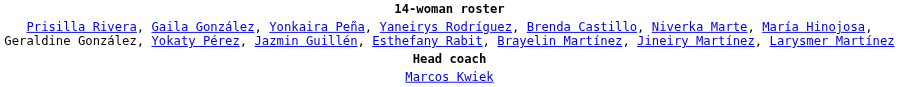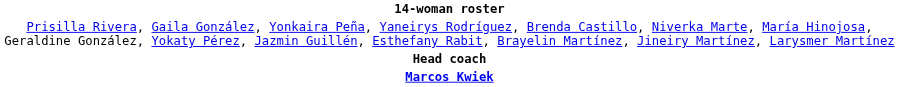(449, 77) normal -> (449, 77) bold
